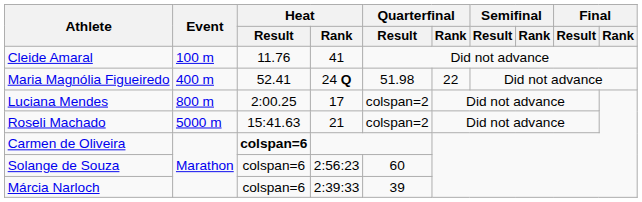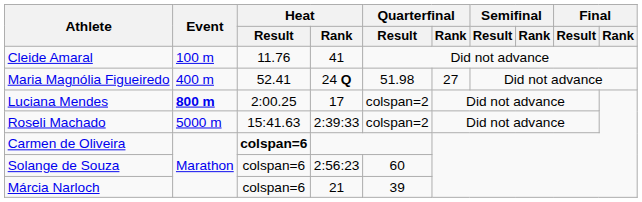(451, 79) 22 -> (451, 79) 27
(195, 101) normal -> (195, 101) bold
(337, 123) 21 -> (337, 123) 2:39:33
(337, 187) 2:39:33 -> (337, 187) 21
